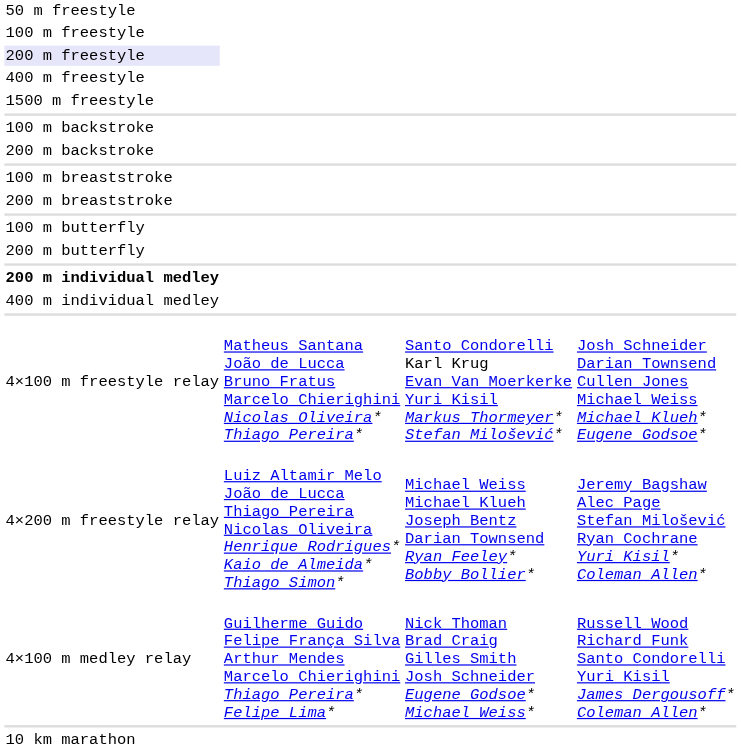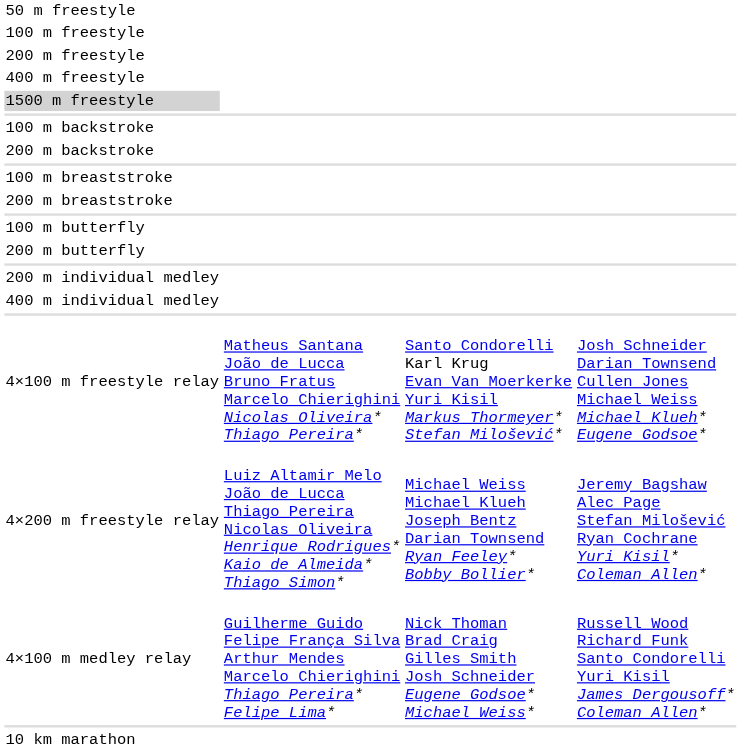(75, 56) lavender background -> (75, 56) no background
(80, 101) no background -> (80, 101) lightgrey background
(112, 278) bold -> (112, 278) normal
